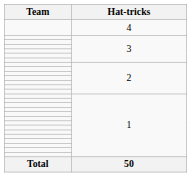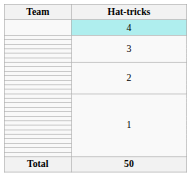(129, 27) no background -> (129, 27) paleturquoise background
